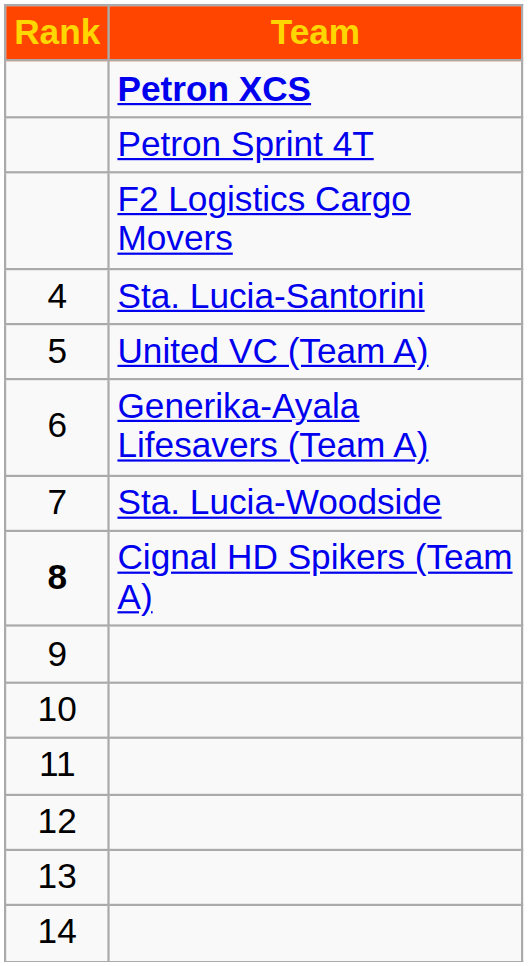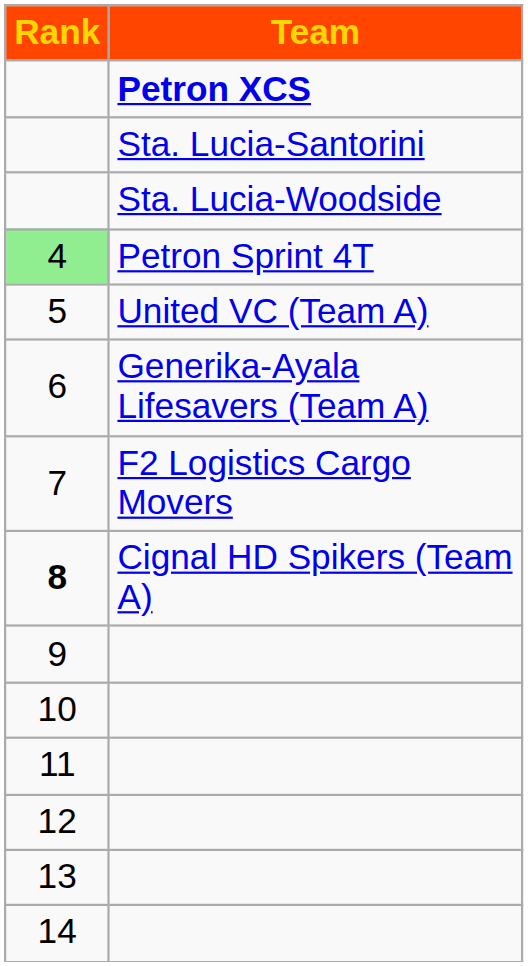(246, 144) Petron Sprint 4T -> (271, 144) Sta. Lucia-Santorini
(264, 219) F2 Logistics Cargo Movers -> (280, 199) Sta. Lucia-Woodside
(57, 295) no background -> (57, 255) lightgreen background
(271, 295) Sta. Lucia-Santorini -> (246, 255) Petron Sprint 4T
(280, 502) Sta. Lucia-Woodside -> (264, 482) F2 Logistics Cargo Movers
